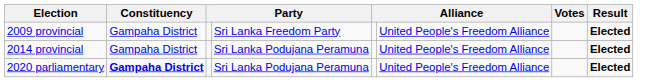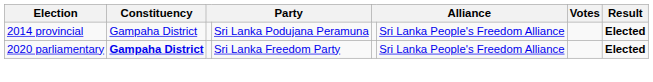- row: (45, 31)
(464, 49) United People's Freedom Alliance -> (472, 31) Sri Lanka People's Freedom Alliance
(291, 67) Sri Lanka Podujana Peramuna -> (277, 49) Sri Lanka Freedom Party
(464, 67) United People's Freedom Alliance -> (472, 49) Sri Lanka People's Freedom Alliance
